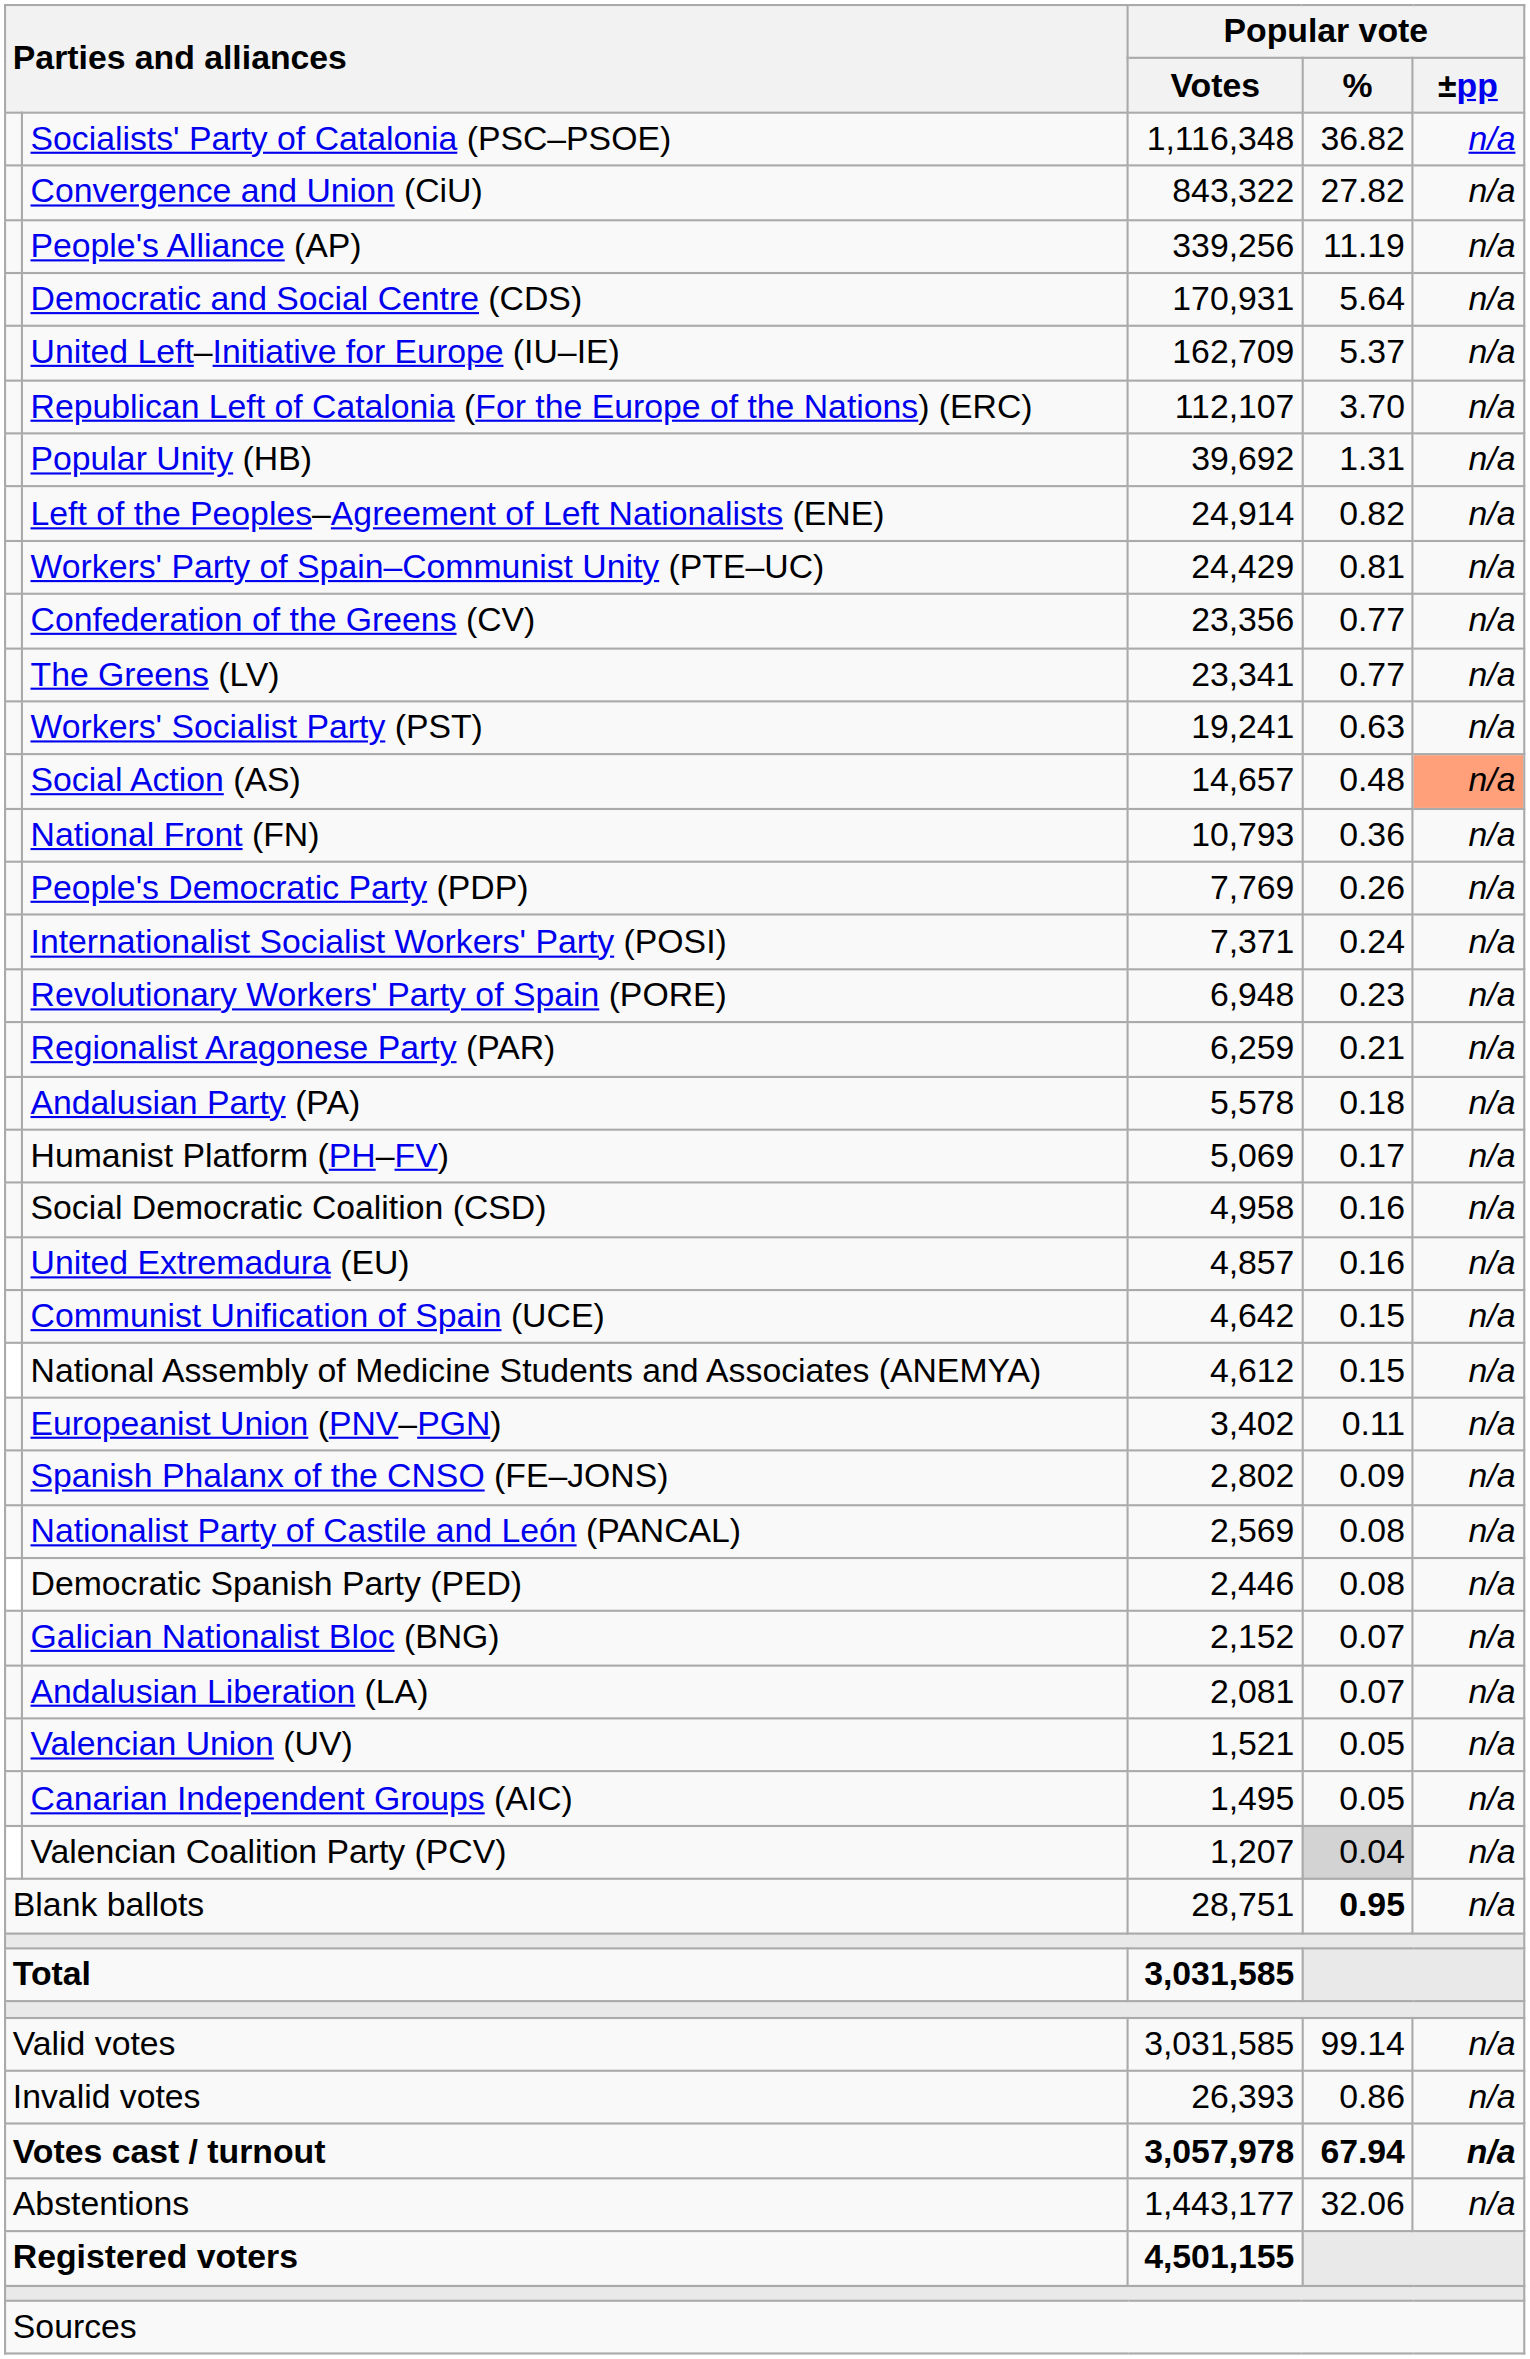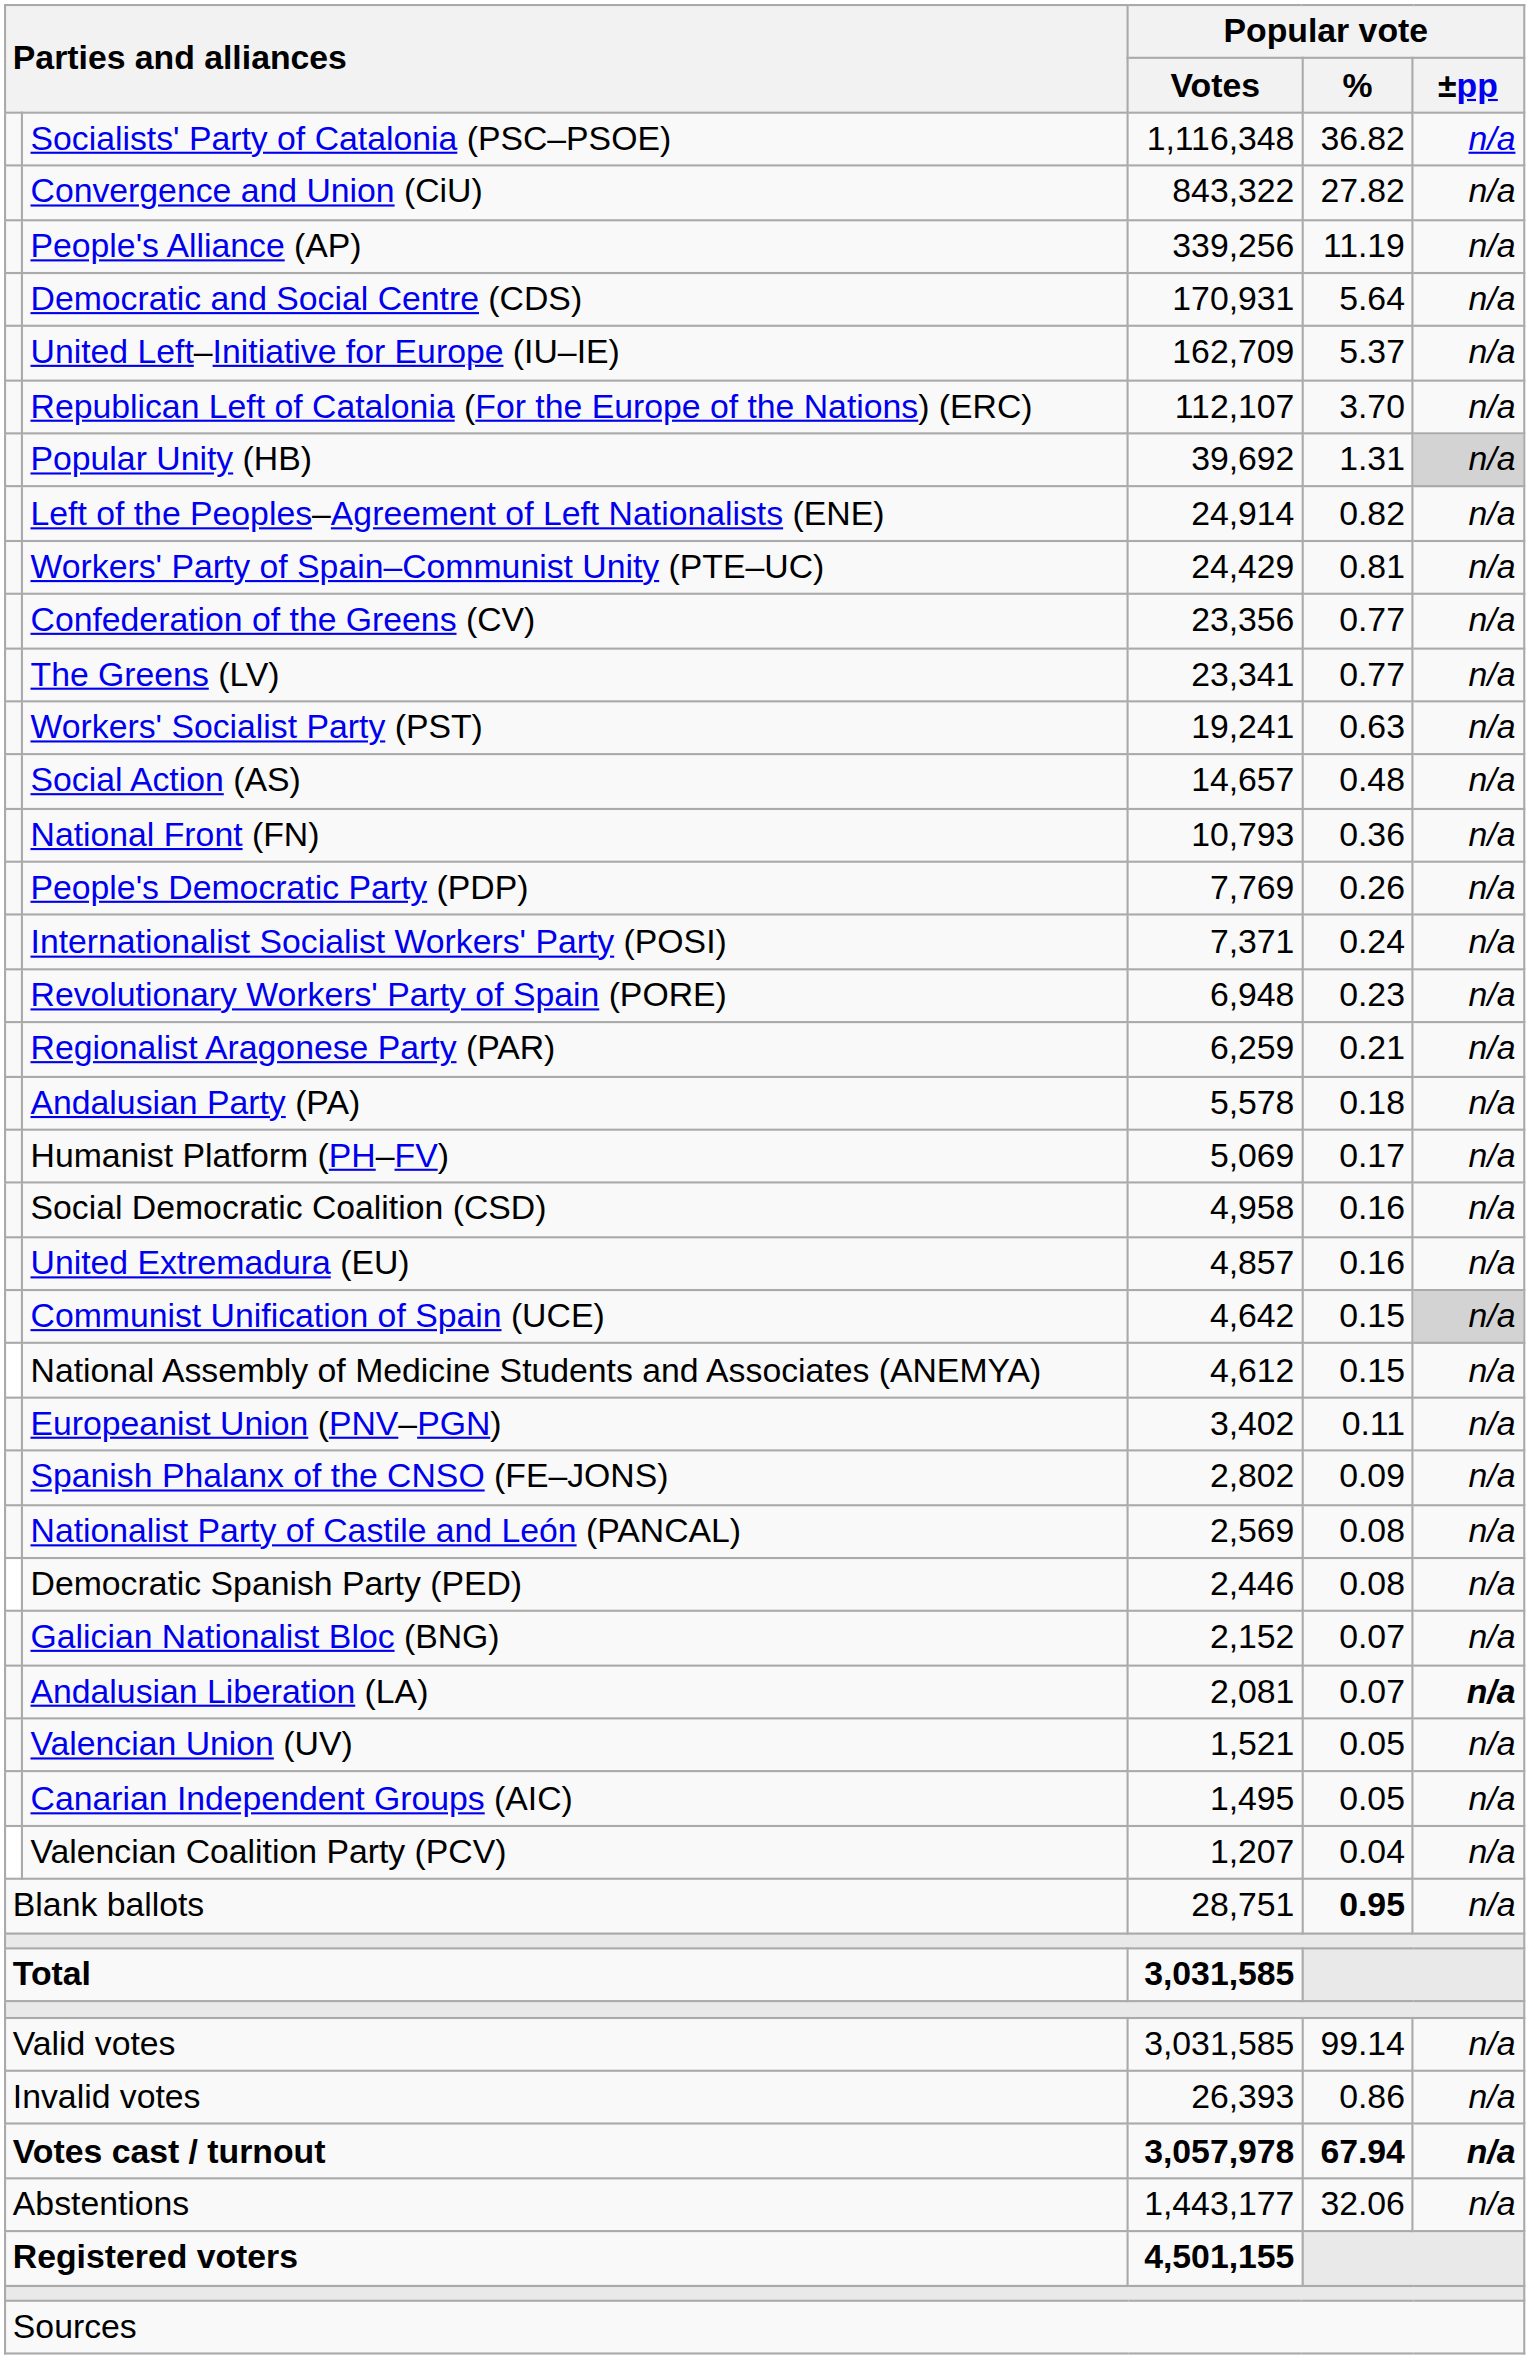(1492, 459) no background -> (1492, 459) lightgrey background
(1492, 780) lightsalmon background -> (1492, 780) no background
(1492, 1316) no background -> (1492, 1316) lightgrey background
(1492, 1691) normal -> (1491, 1691) bold
(1372, 1851) lightgrey background -> (1372, 1851) no background
